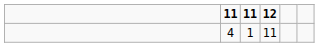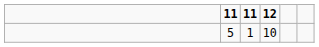(230, 33) 4 -> (230, 33) 5
(270, 33) 11 -> (270, 33) 10
